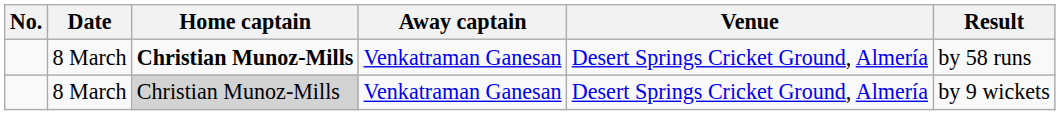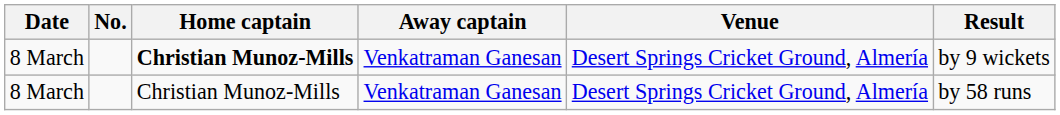columns swapped: (26, 22) <-> (90, 22)
(985, 57) by 58 runs -> (994, 57) by 9 wickets
(238, 92) lightgrey background -> (238, 92) no background
(994, 92) by 9 wickets -> (985, 92) by 58 runs
